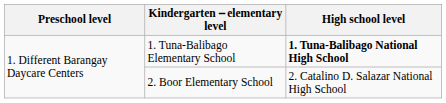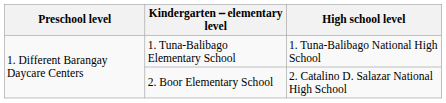(353, 51) bold -> (363, 51) normal
